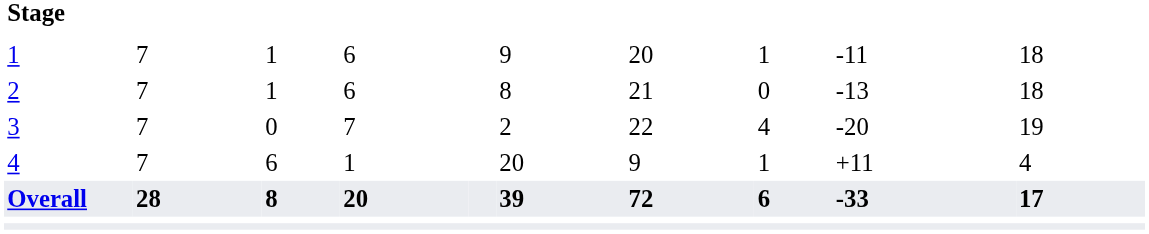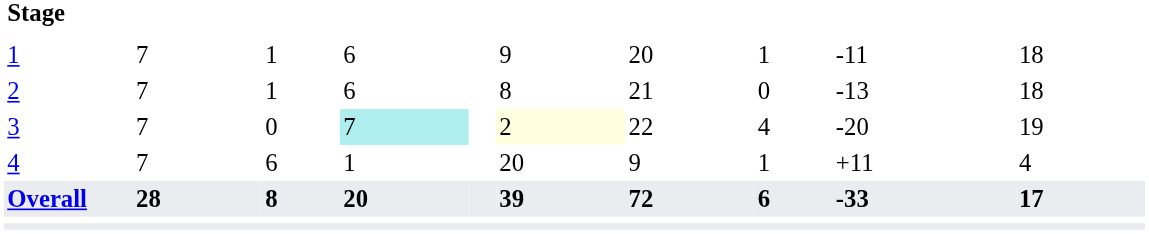(349, 126) no background -> (349, 126) paleturquoise background
(506, 126) no background -> (506, 126) lightyellow background
